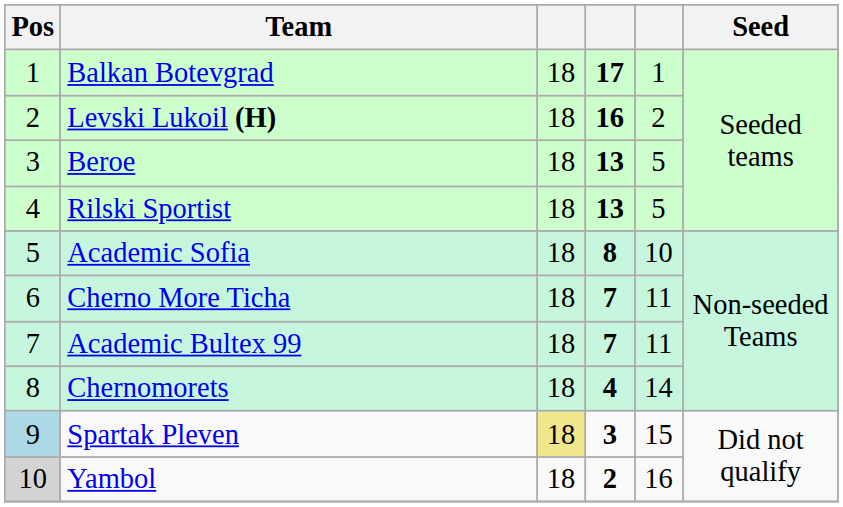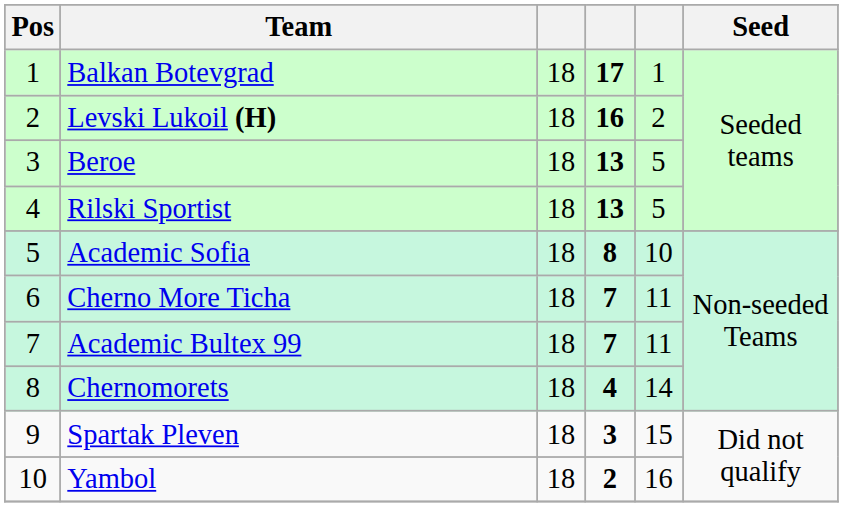(33, 433) lightblue background -> (33, 433) no background
(561, 433) khaki background -> (561, 433) no background
(33, 478) lightgrey background -> (33, 478) no background
